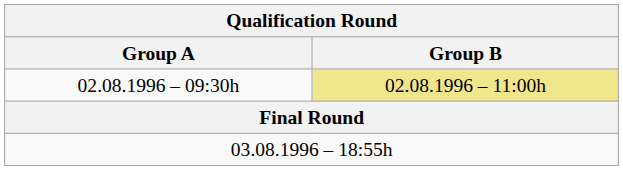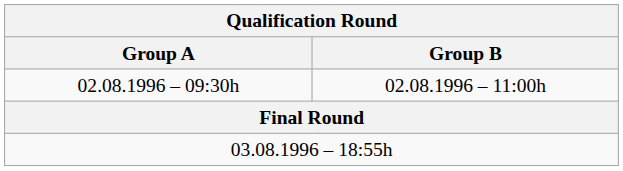(466, 84) khaki background -> (466, 84) no background
